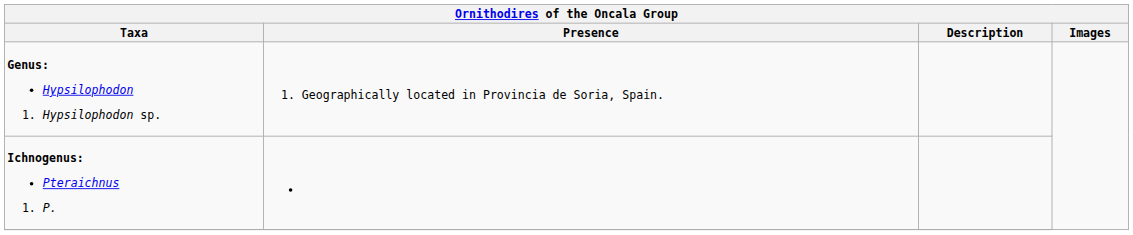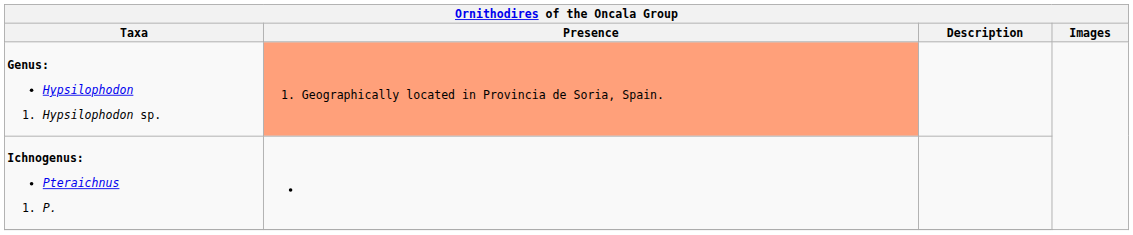(591, 96) no background -> (591, 96) lightsalmon background
